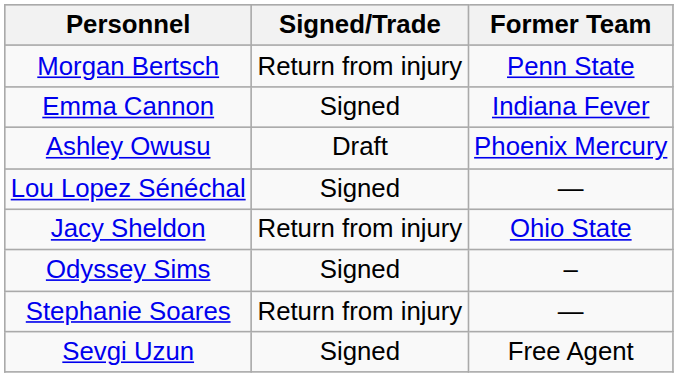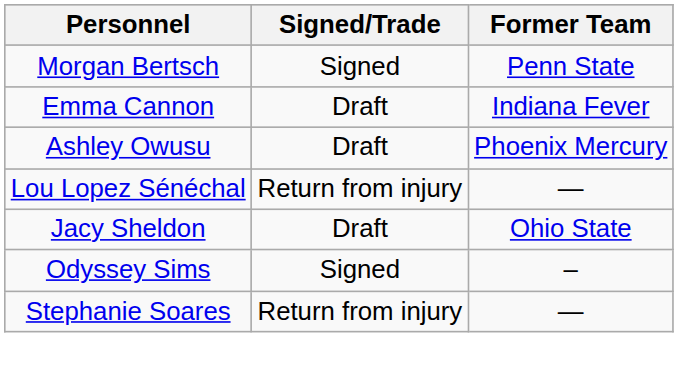(360, 65) Return from injury -> (360, 65) Signed
(360, 106) Signed -> (360, 106) Draft
(360, 188) Signed -> (360, 188) Return from injury
(360, 229) Return from injury -> (360, 229) Draft
- row: (128, 351)
